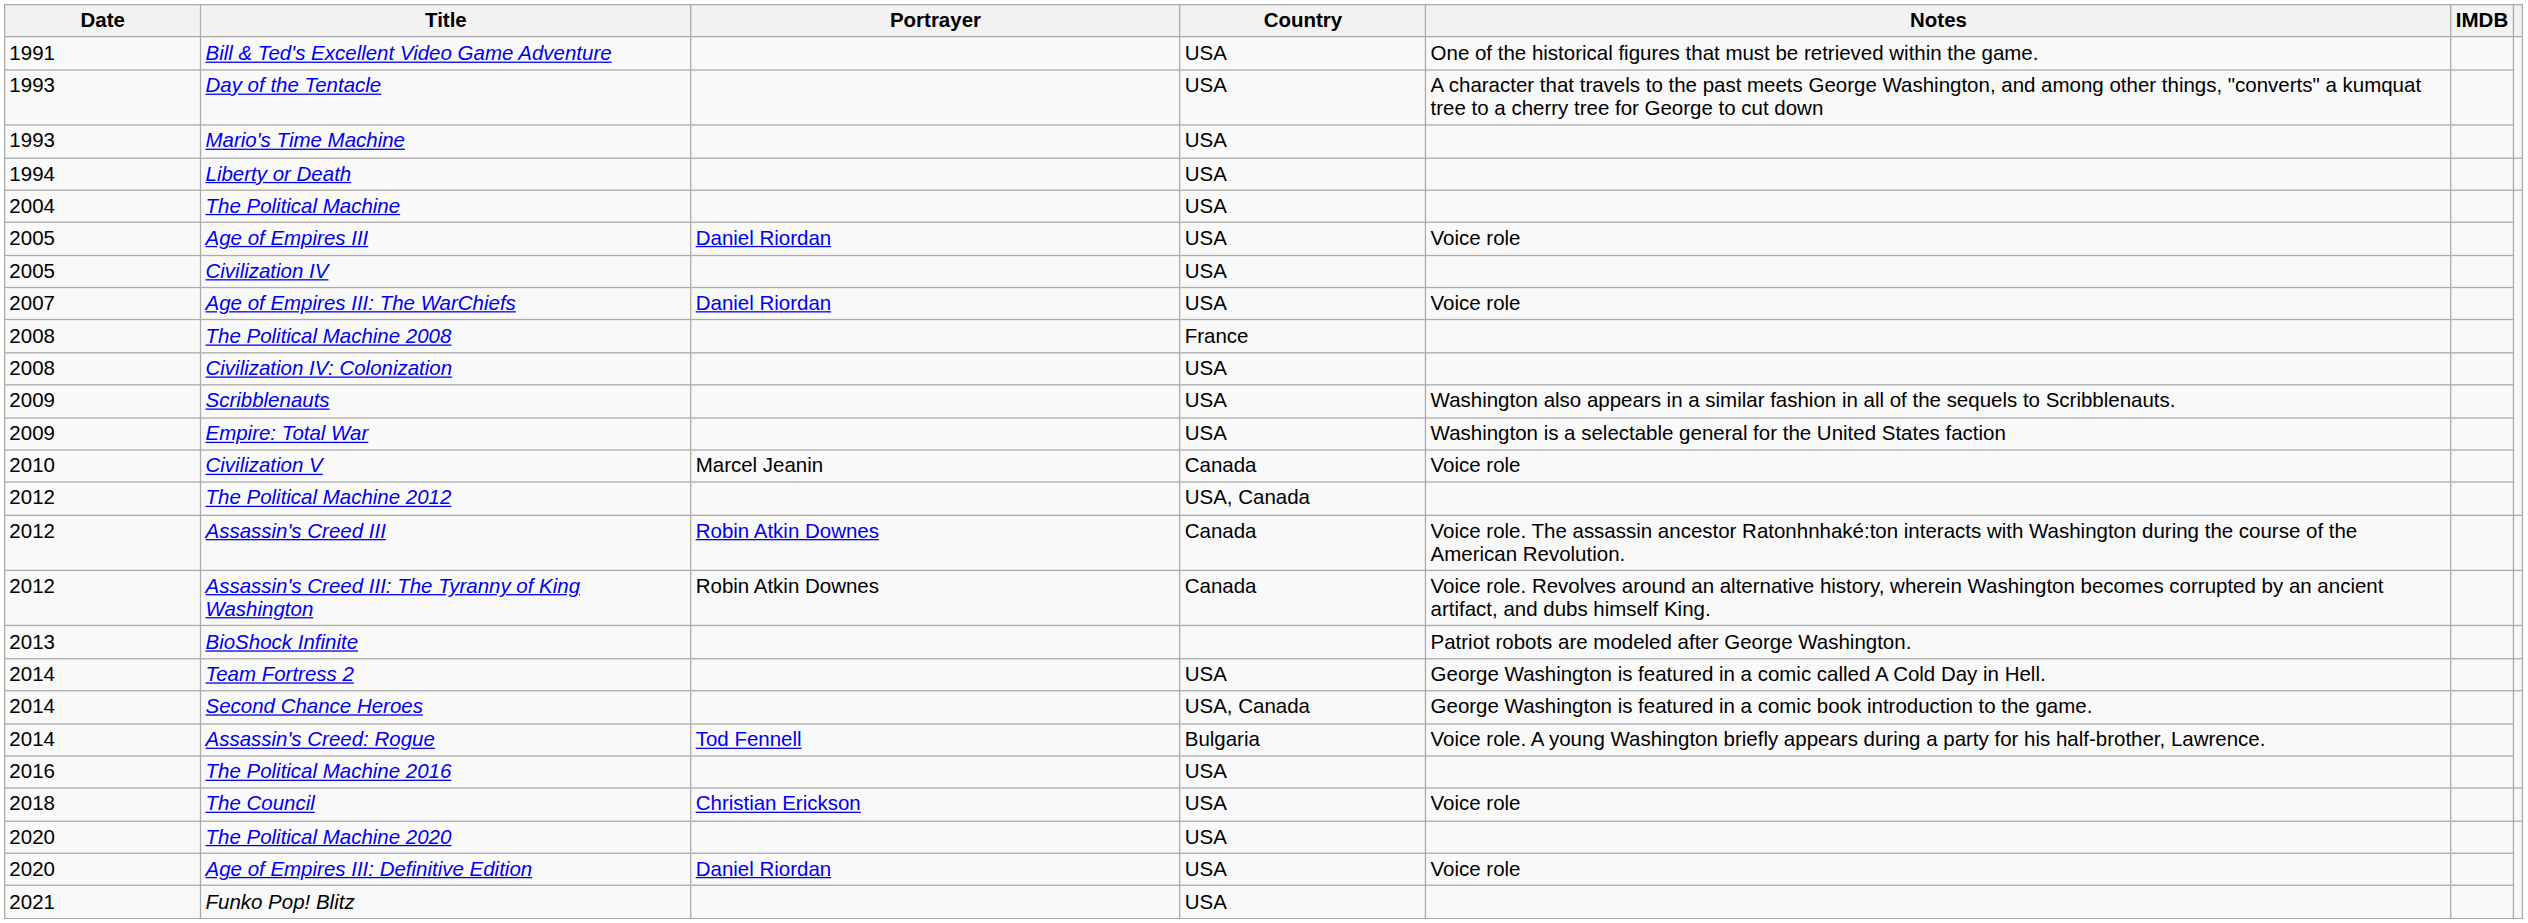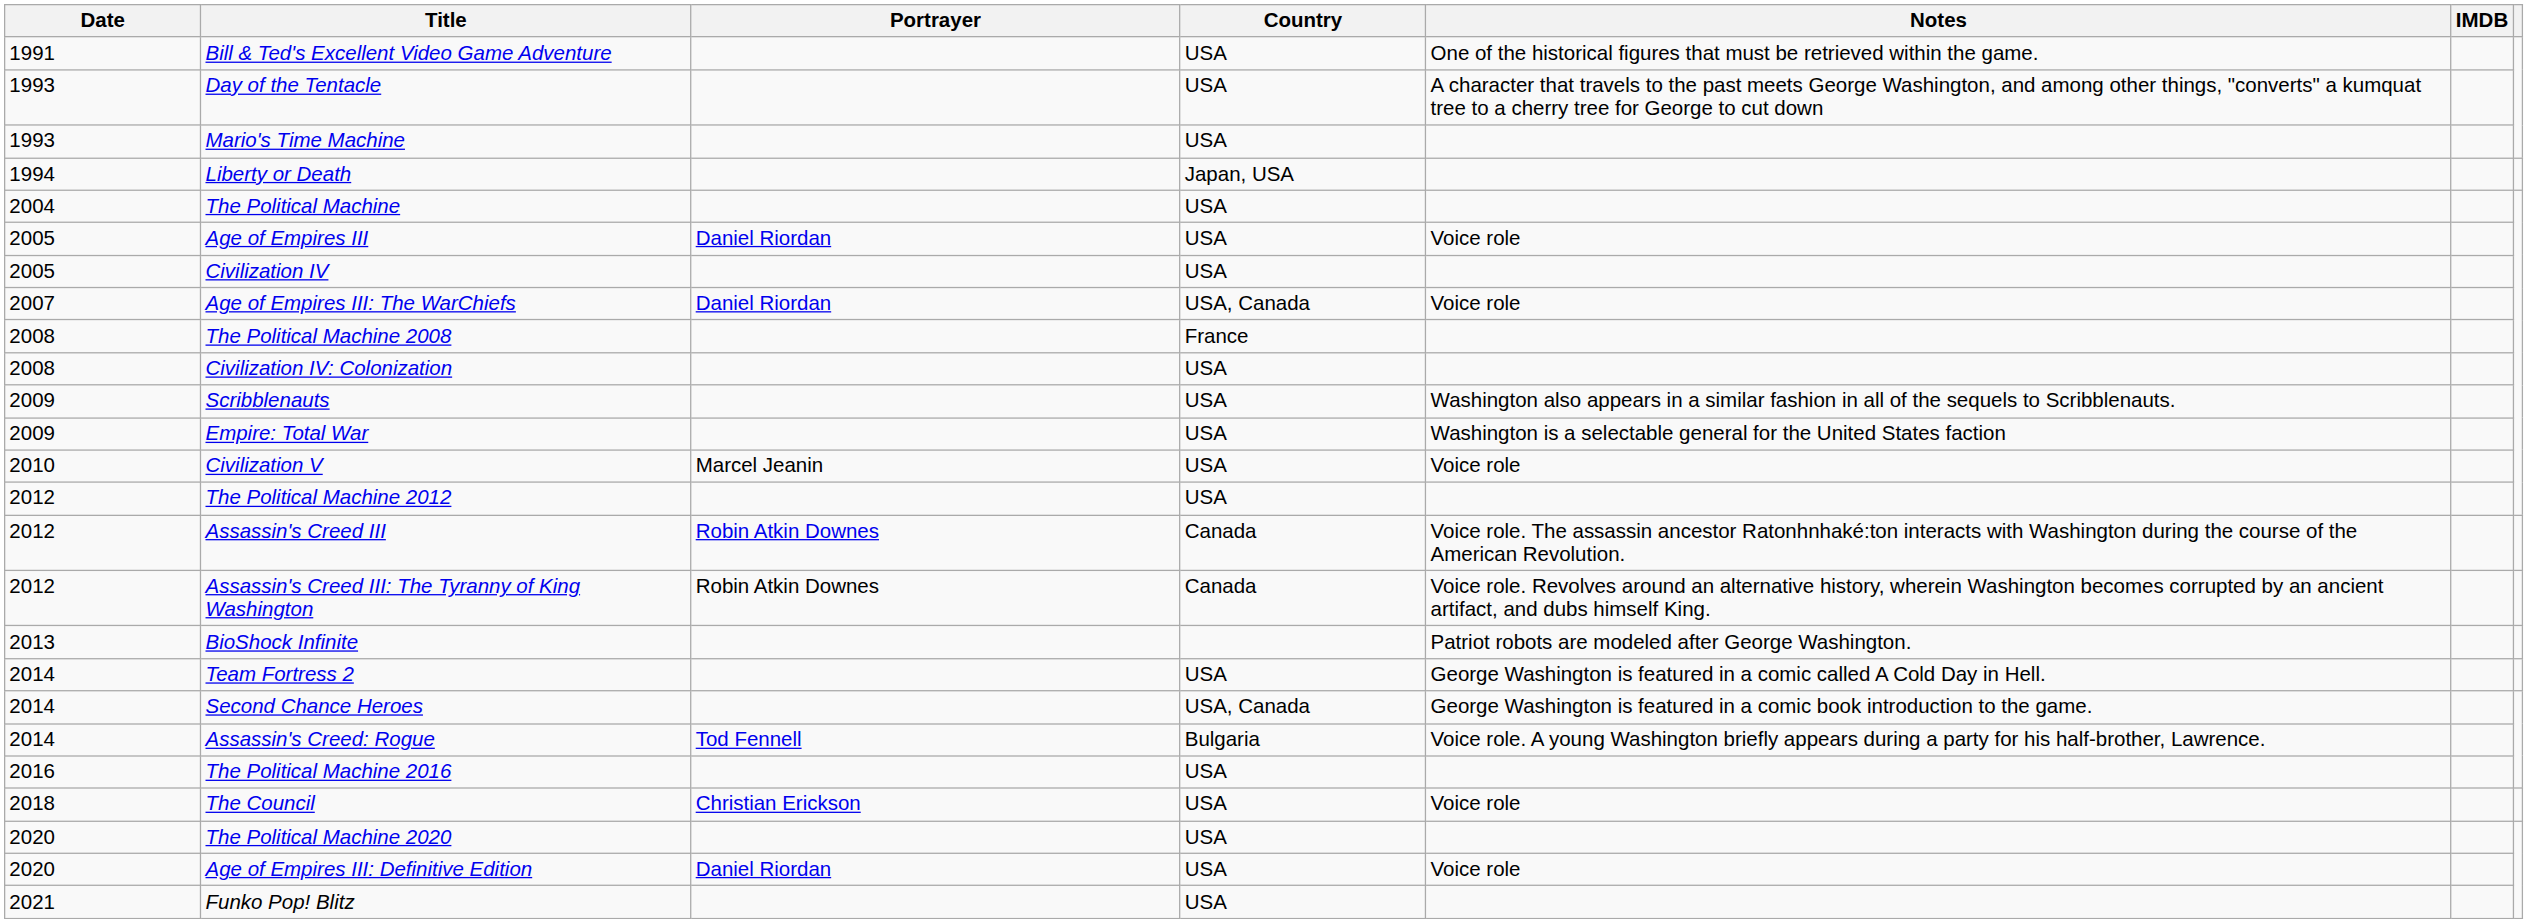(1206, 173) USA -> (1239, 173) Japan, USA
(1206, 303) USA -> (1247, 303) USA, Canada
(1221, 466) Canada -> (1206, 466) USA
(1247, 498) USA, Canada -> (1206, 498) USA
